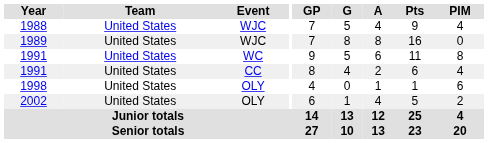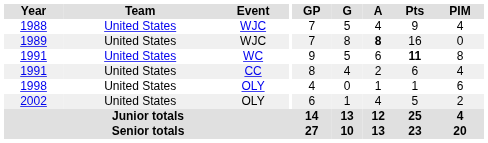(378, 41) normal -> (378, 41) bold
(415, 56) normal -> (415, 56) bold
